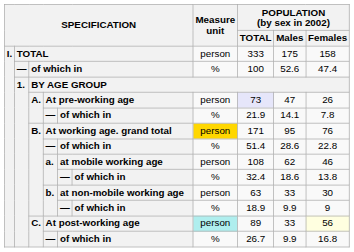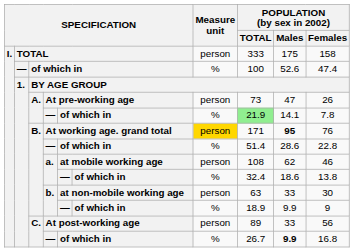(256, 100) lavender background -> (256, 100) no background
(256, 115) no background -> (256, 115) lightgreen background
(290, 131) normal -> (290, 131) bold
(215, 223) paleturquoise background -> (215, 223) no background
(328, 223) lightyellow background -> (328, 223) no background
(290, 239) normal -> (290, 239) bold
